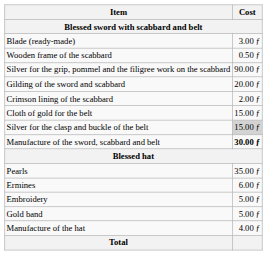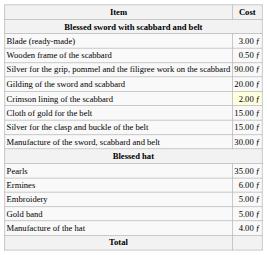(249, 98) no background -> (249, 98) lightyellow background
(247, 127) lightgrey background -> (247, 127) no background
(247, 141) bold -> (247, 141) normal
